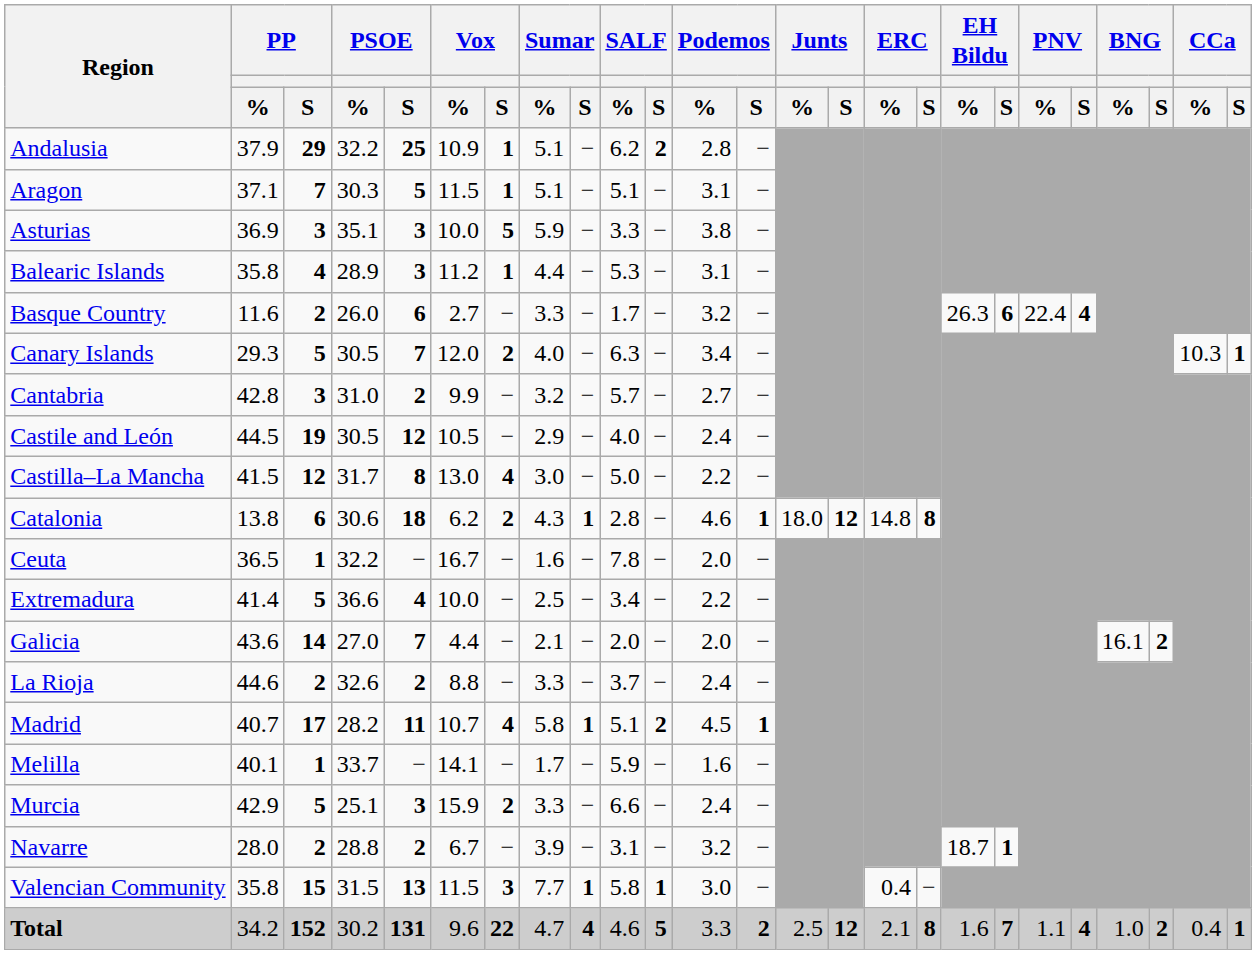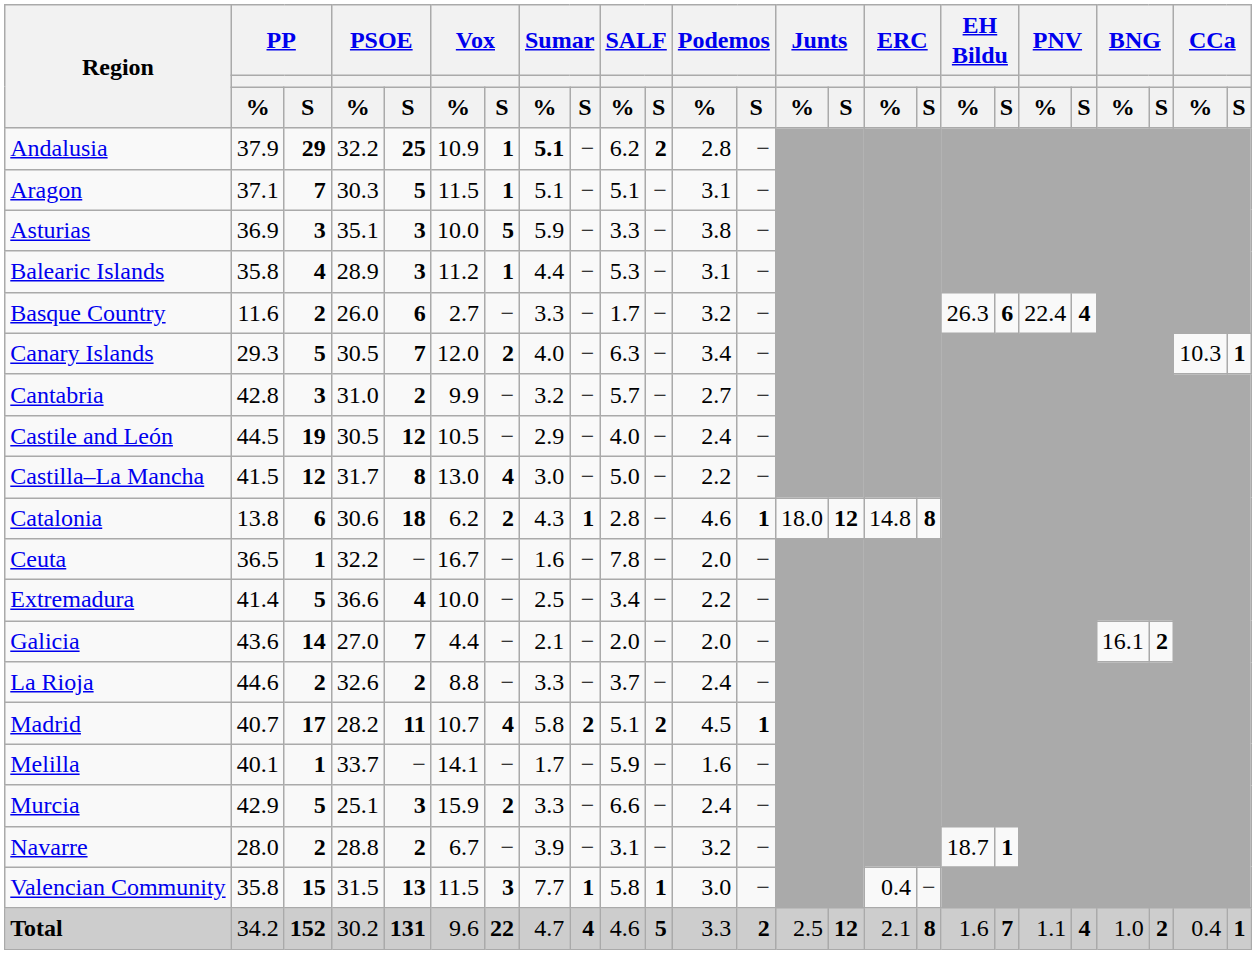(549, 148) normal -> (549, 148) bold
(588, 723) 1 -> (588, 723) 2
